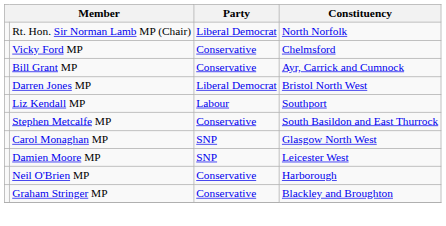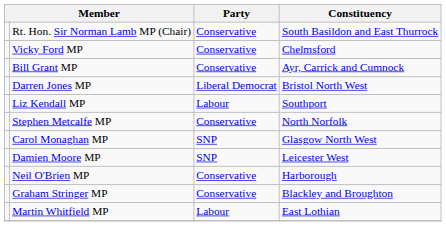(236, 31) Liberal Democrat -> (226, 31) Conservative
(315, 31) North Norfolk -> (360, 31) South Basildon and East Thurrock
(360, 121) South Basildon and East Thurrock -> (315, 121) North Norfolk
+ row: (60, 211)
